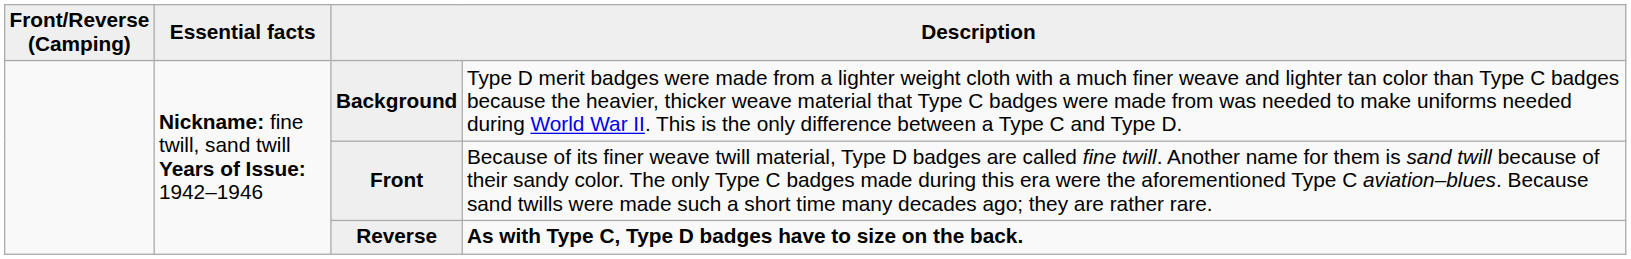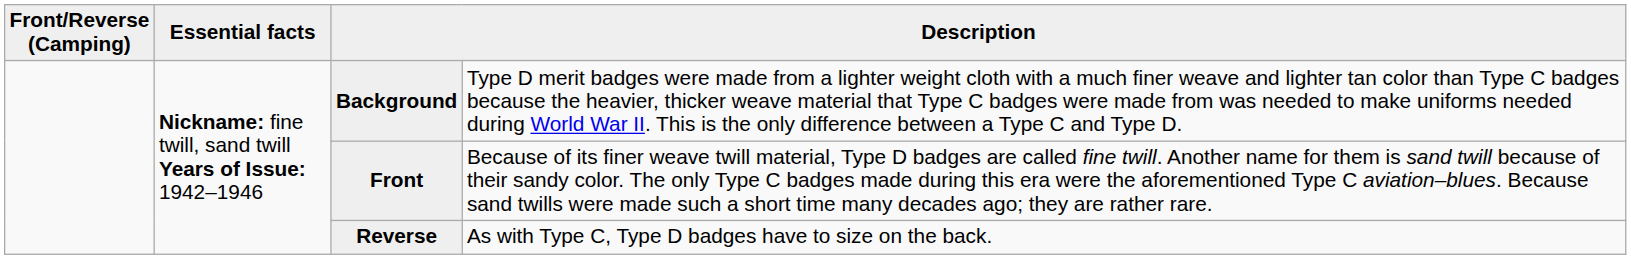(745, 236) bold -> (730, 236) normal
